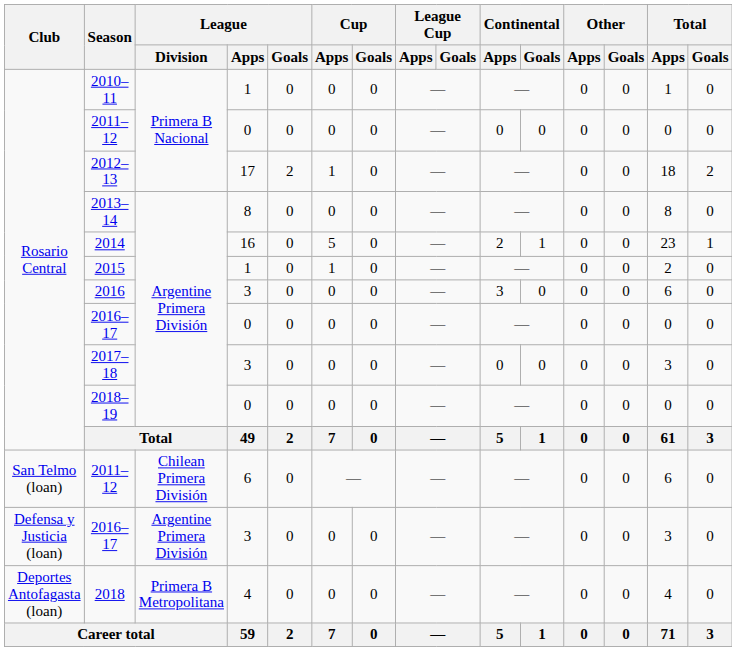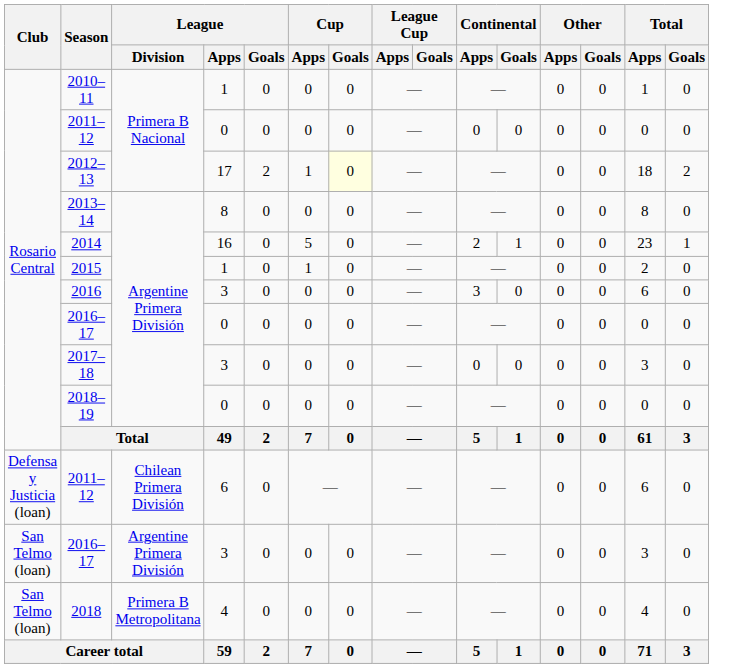(374, 171) no background -> (350, 171) lightyellow background
(44, 478) San Telmo (loan) -> (33, 487) Defensa y Justicia (loan)
(44, 536) Defensa y Justicia (loan) -> (33, 553) San Telmo (loan)
(44, 594) Deportes Antofagasta (loan) -> (33, 611) San Telmo (loan)
